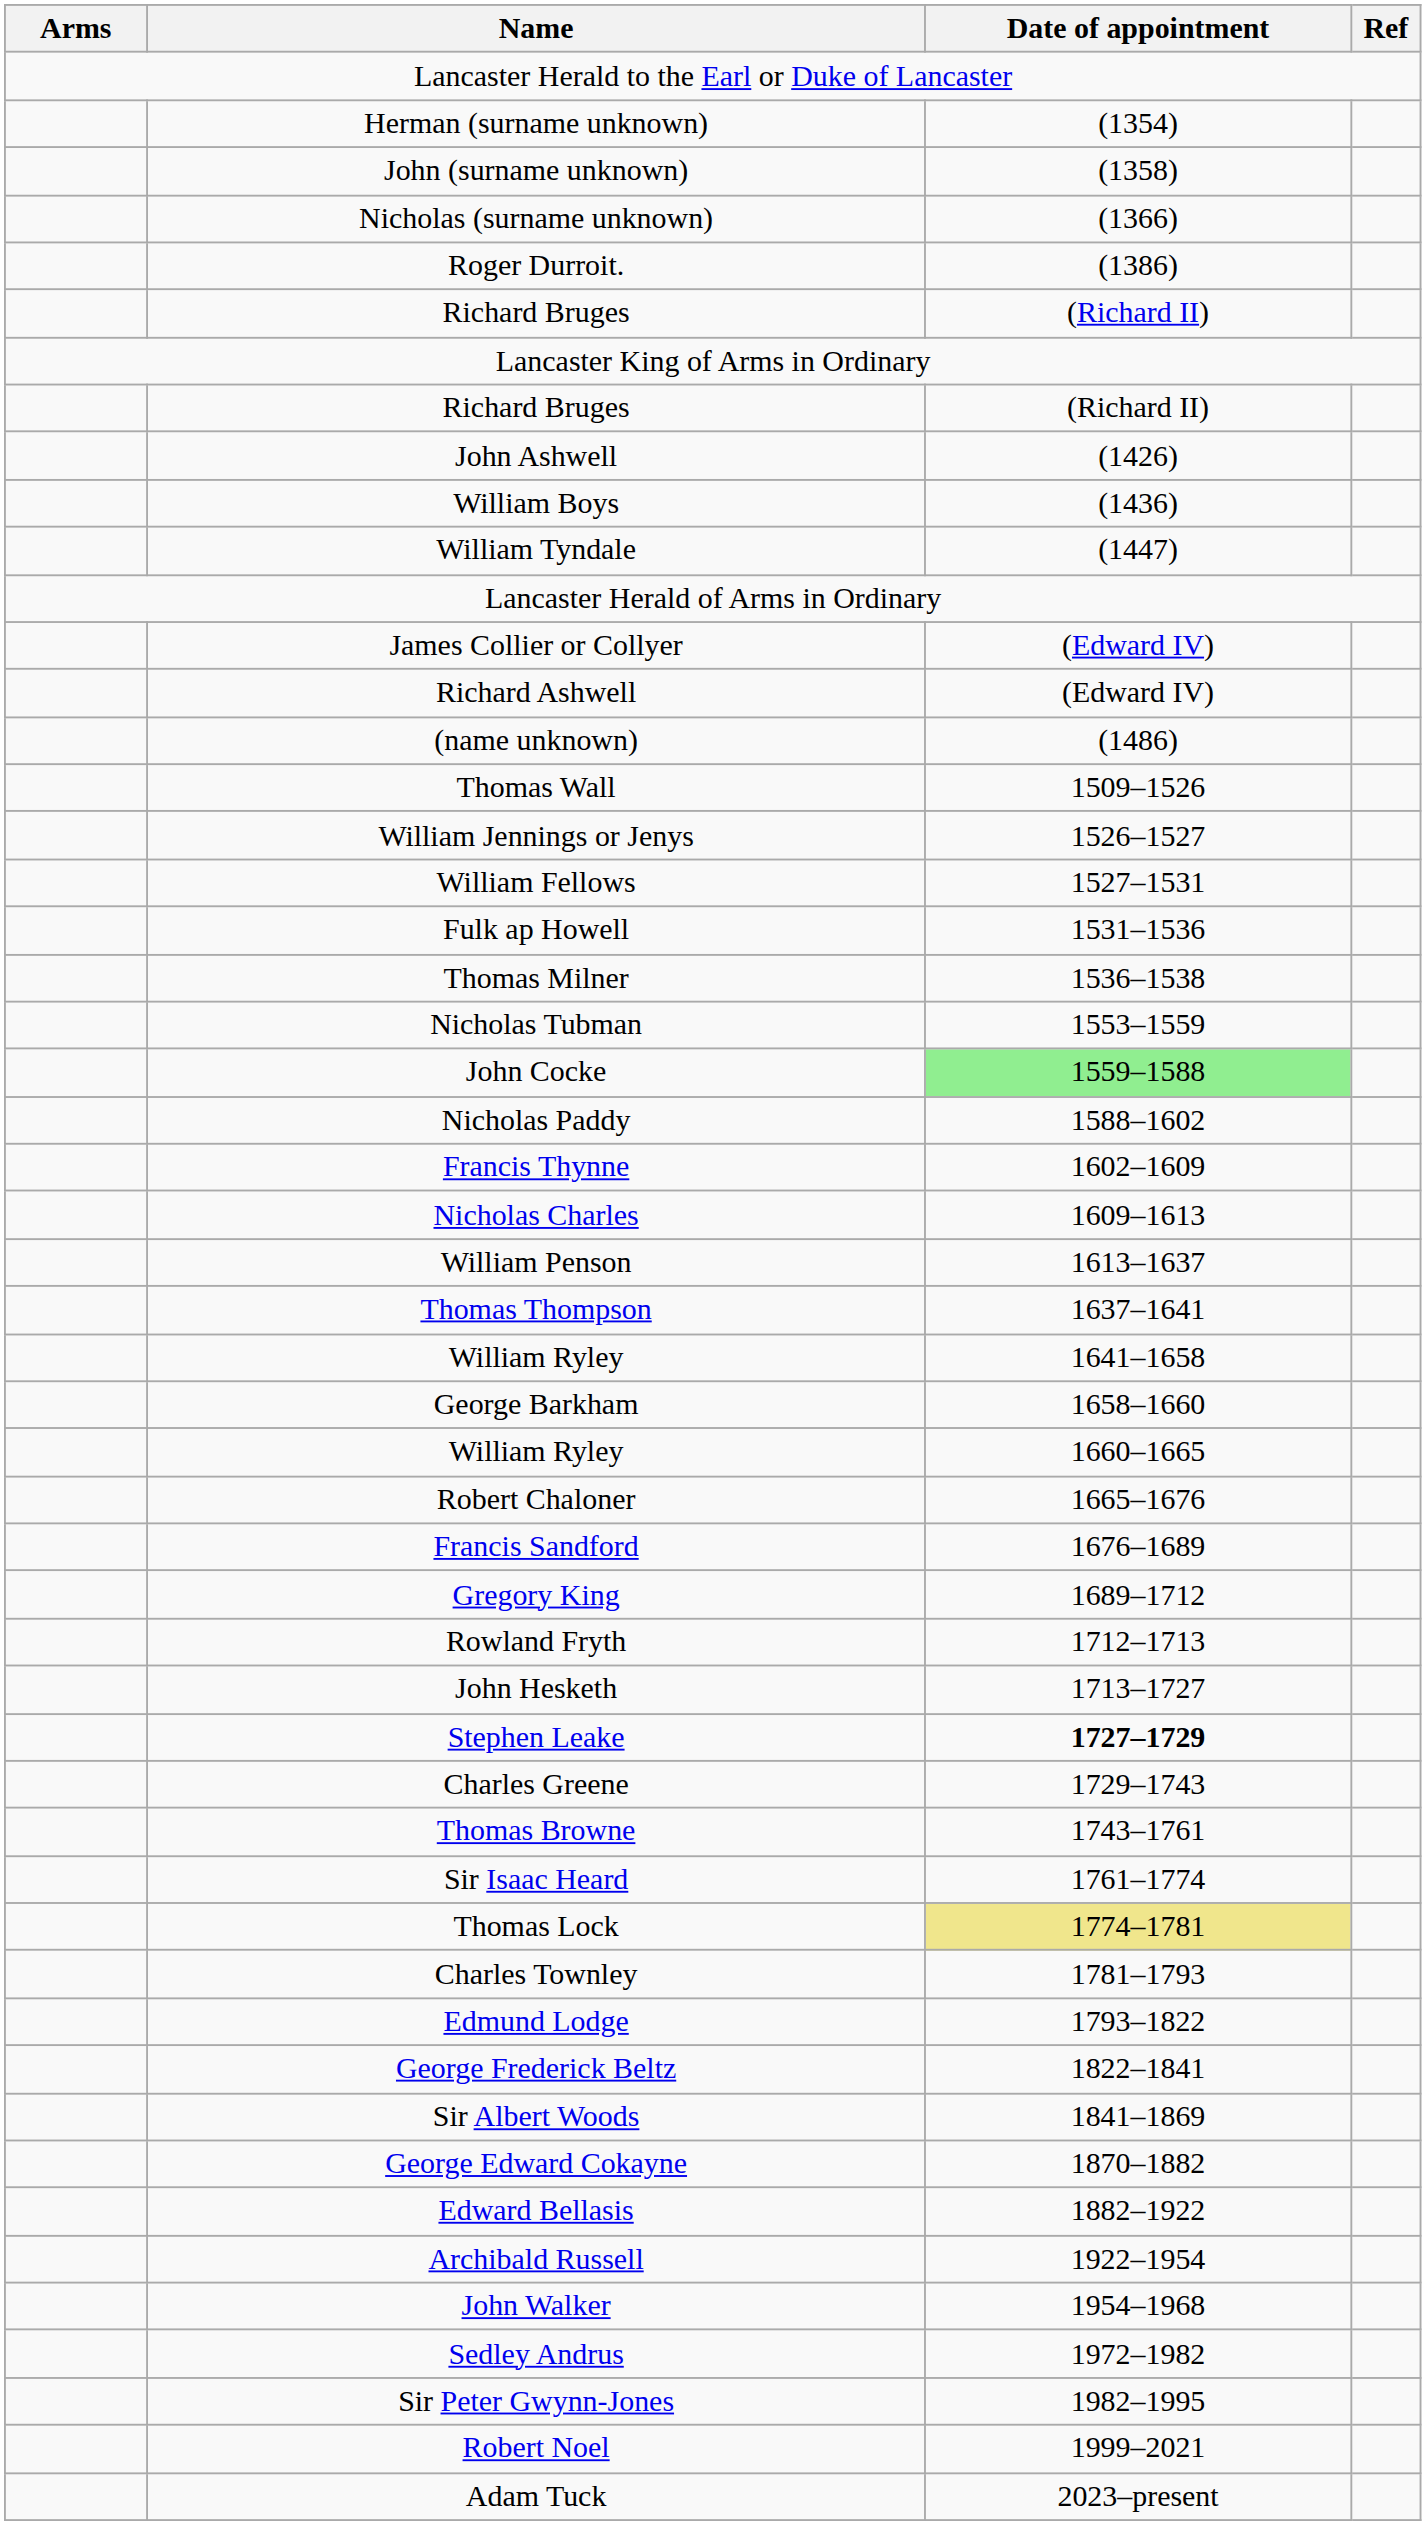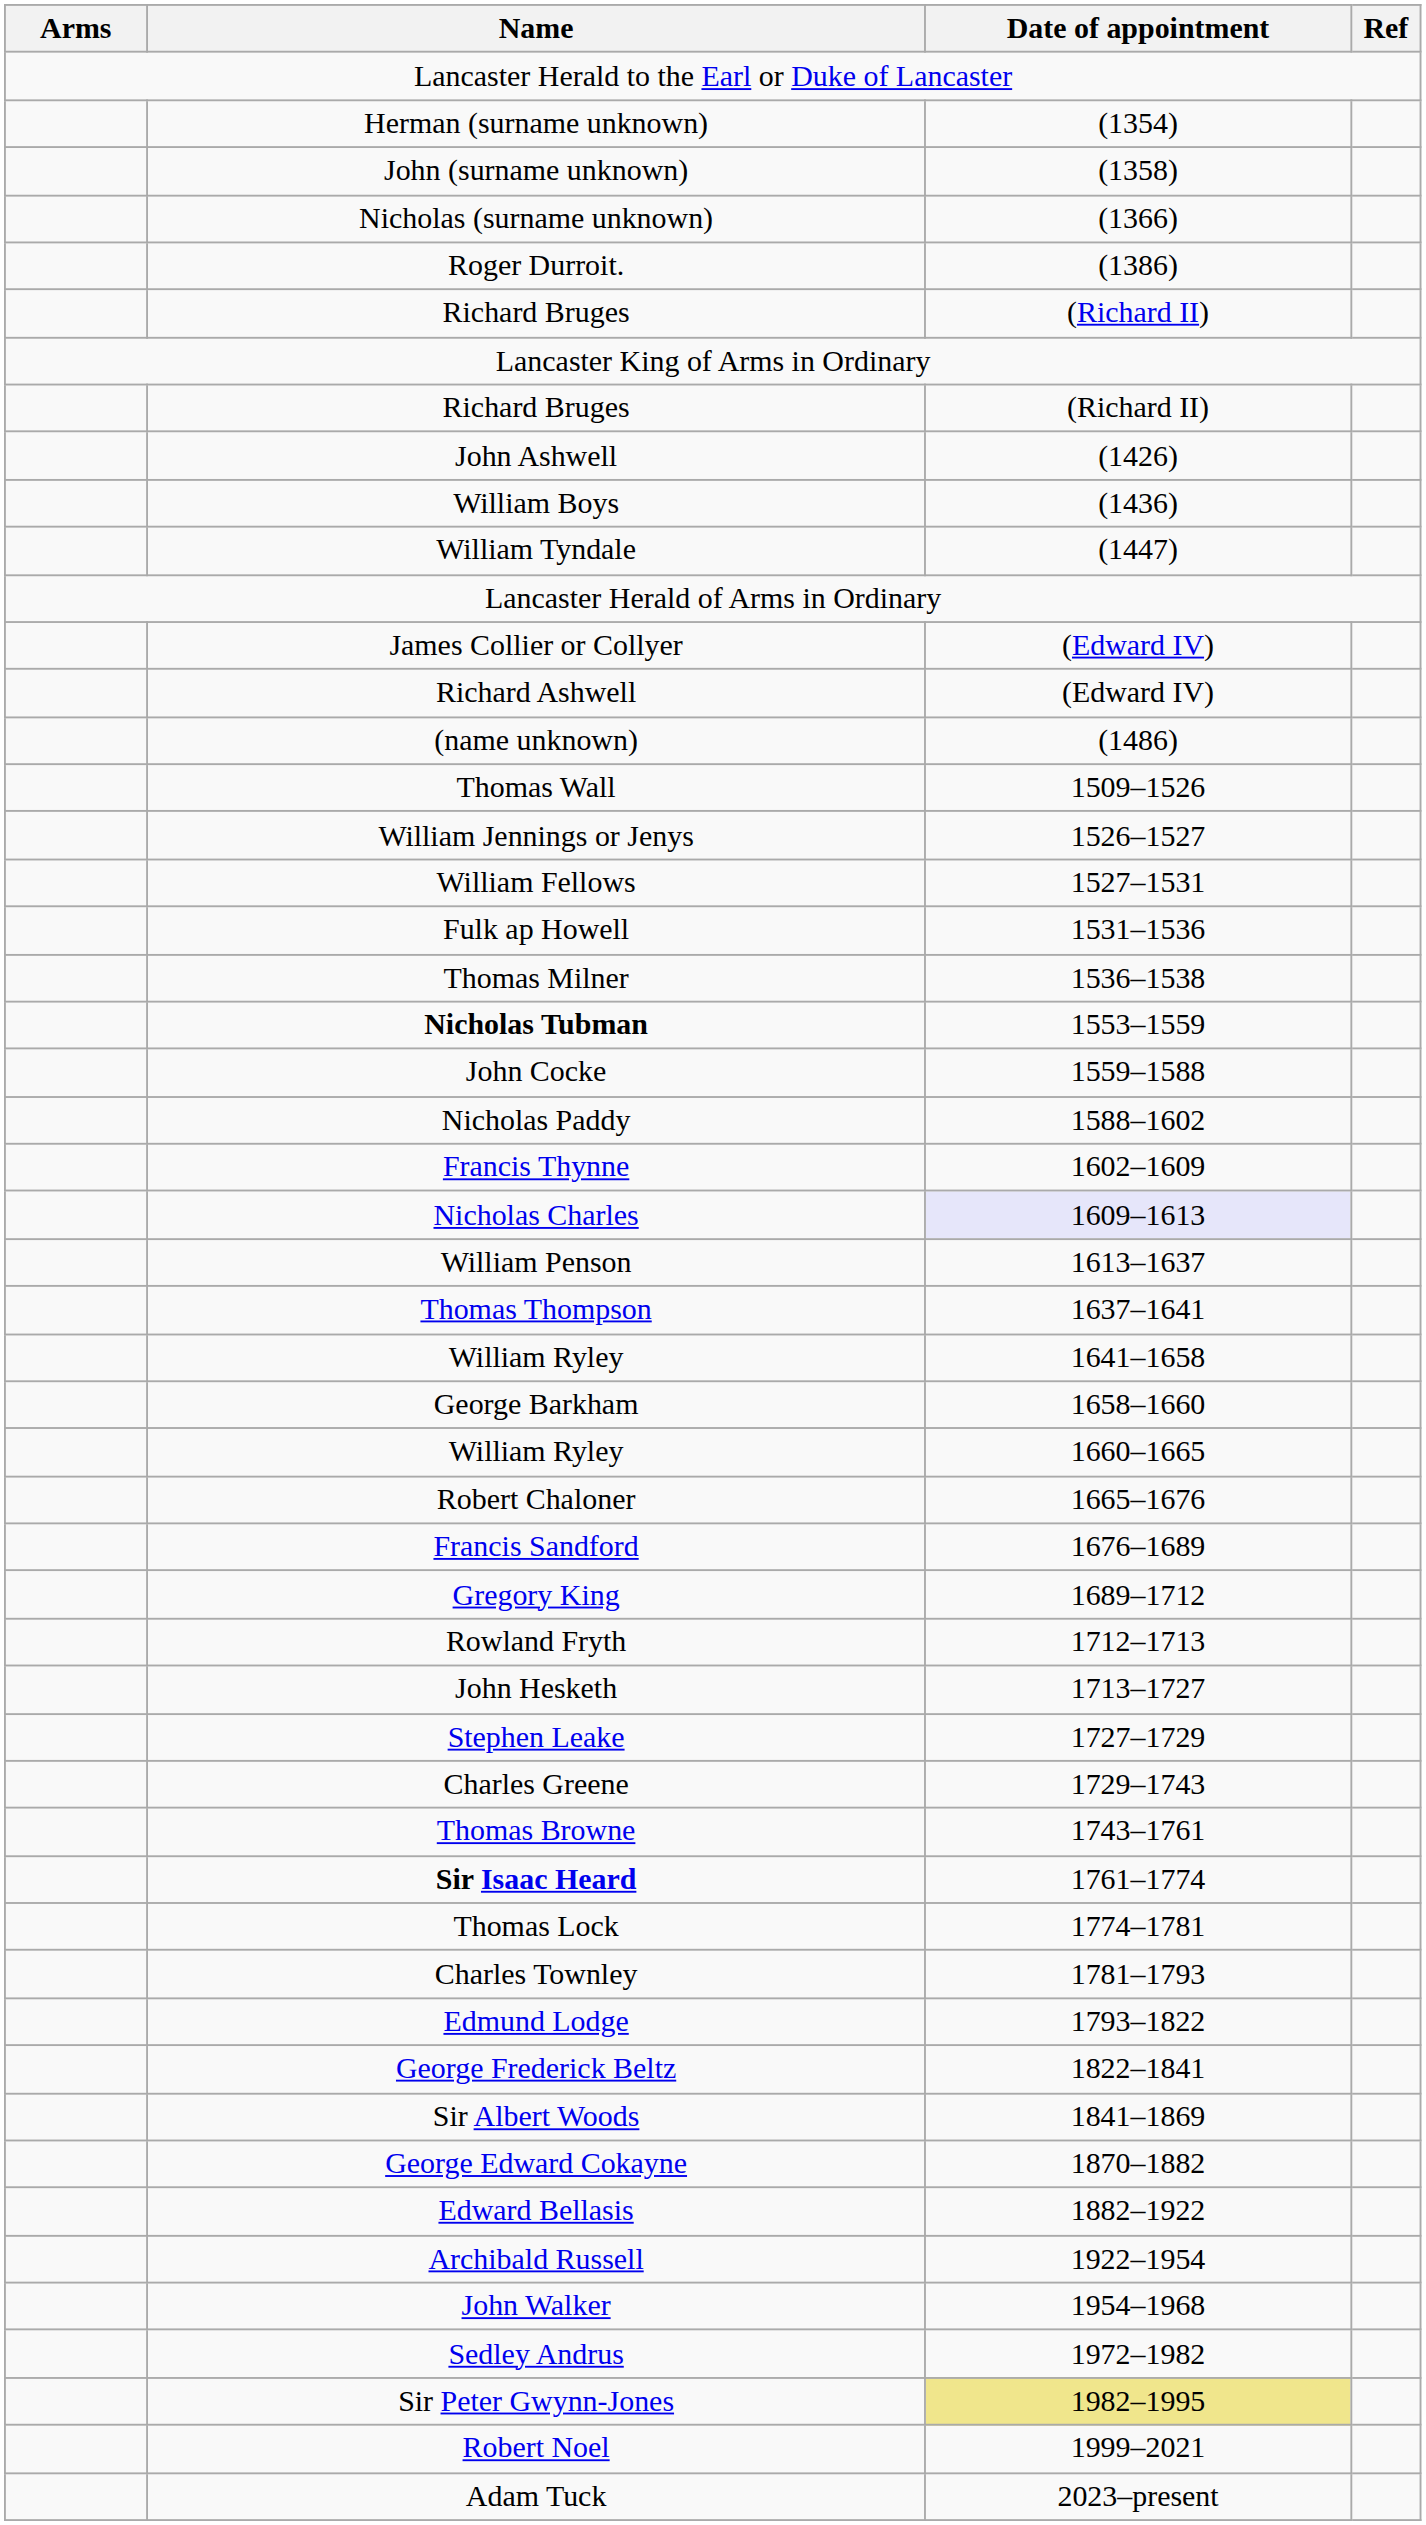(536, 1024) normal -> (536, 1024) bold
(1138, 1072) lightgreen background -> (1138, 1072) no background
(1138, 1214) no background -> (1138, 1214) lavender background
(1138, 1736) bold -> (1138, 1736) normal
(536, 1878) normal -> (536, 1878) bold
(1138, 1926) khaki background -> (1138, 1926) no background
(1138, 2400) no background -> (1138, 2400) khaki background
